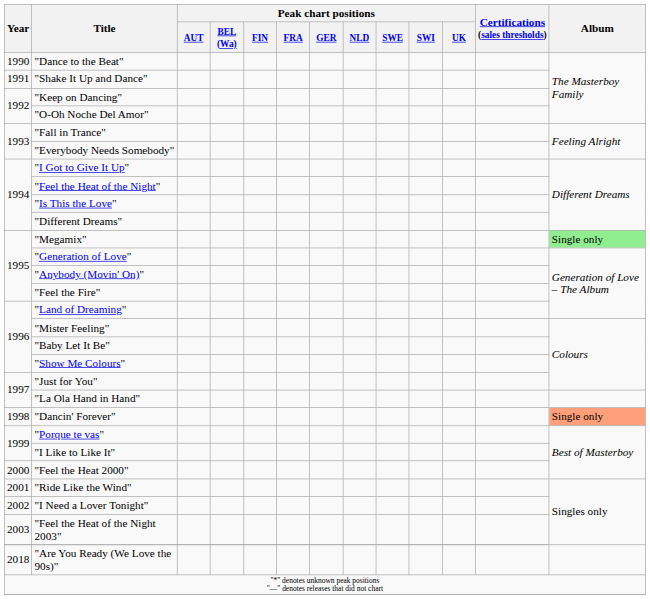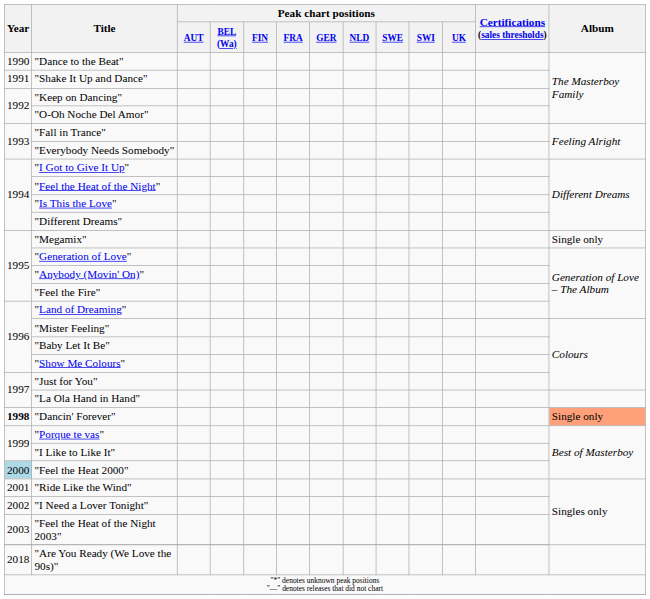(577, 239) lightgreen background -> (577, 239) no background
(18, 416) normal -> (18, 416) bold
(18, 470) no background -> (18, 470) lightblue background
